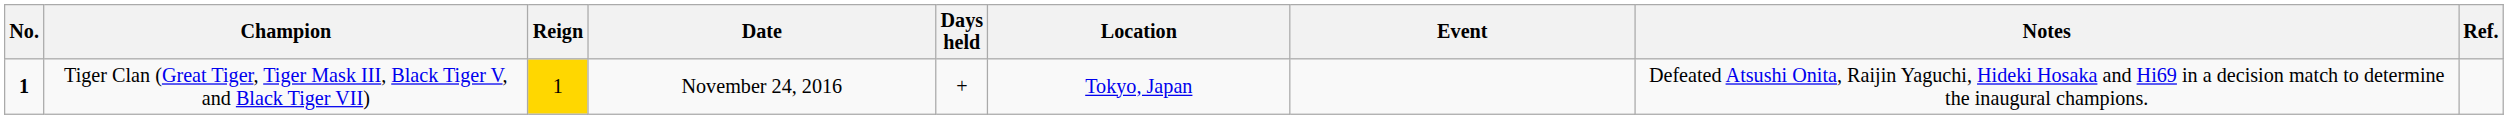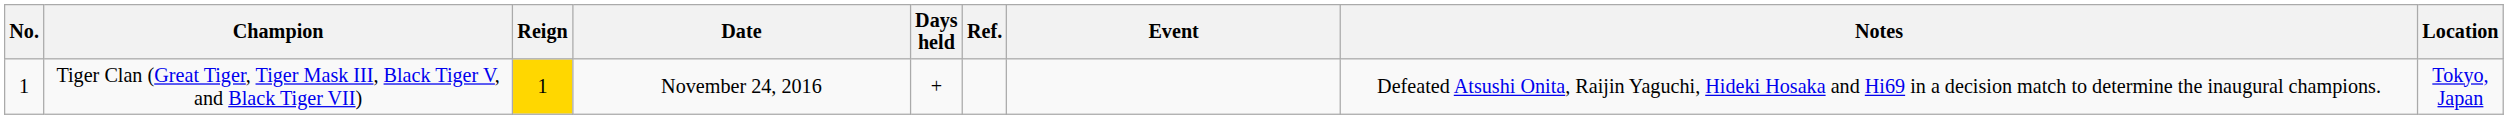columns swapped: (1139, 31) <-> (2481, 31)
(24, 86) bold -> (24, 86) normal
